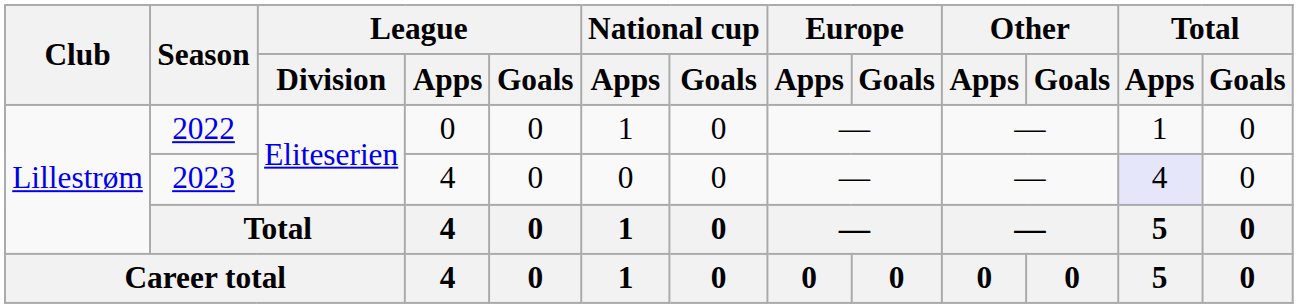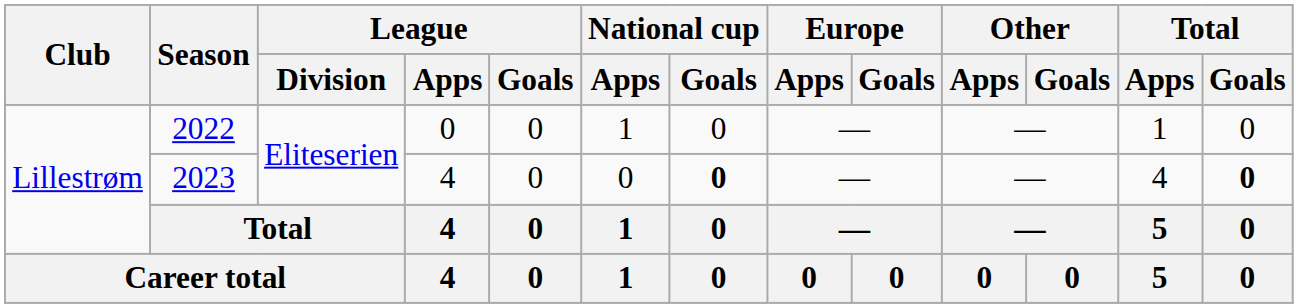(719, 178) normal -> (719, 178) bold
(1160, 178) lavender background -> (1160, 178) no background
(1247, 178) normal -> (1247, 178) bold
